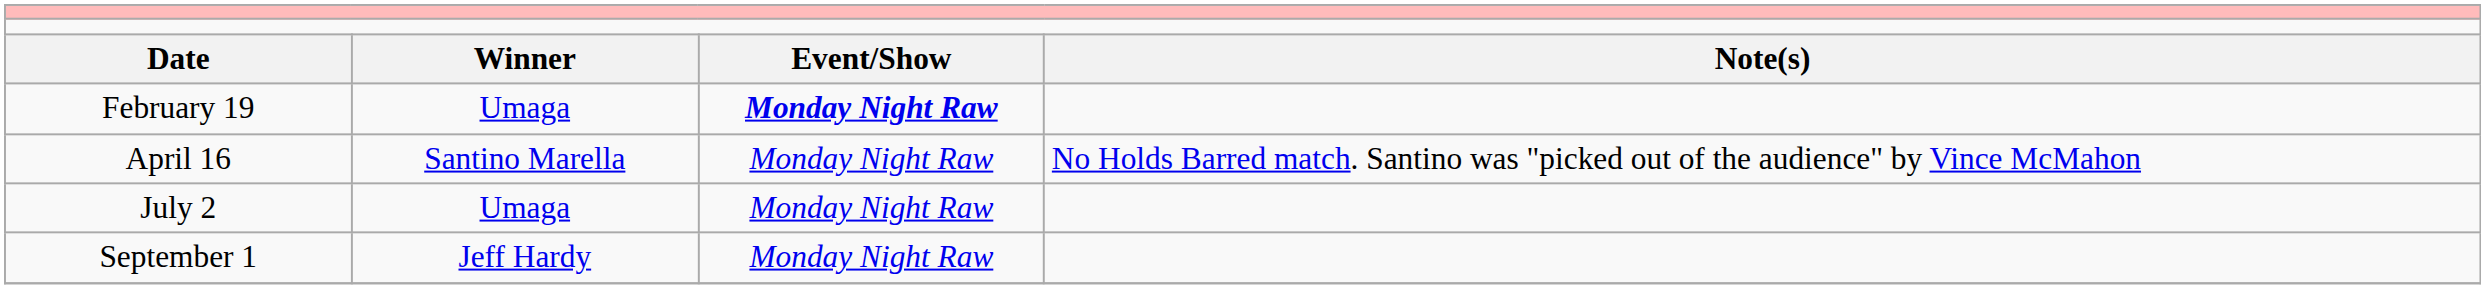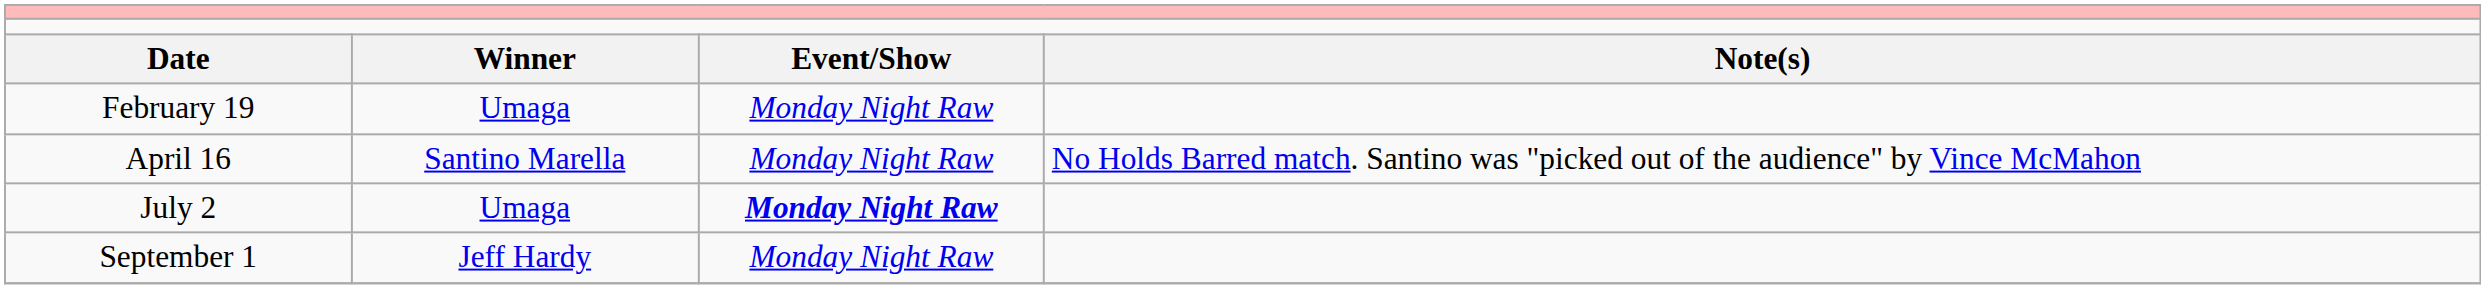(871, 108) bold -> (871, 108) normal
(871, 207) normal -> (871, 207) bold
